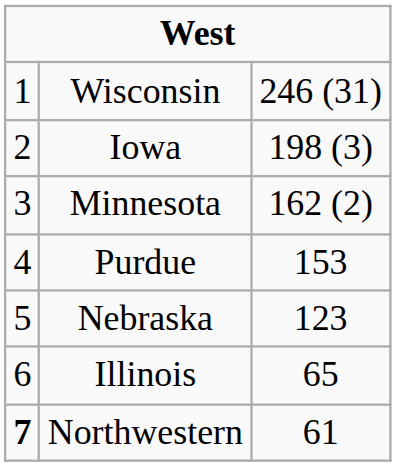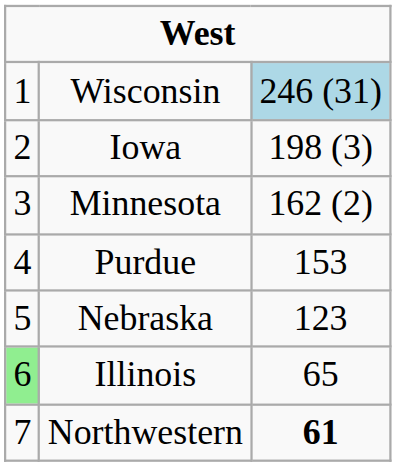(321, 90) no background -> (321, 90) lightblue background
(22, 374) no background -> (22, 374) lightgreen background
(22, 431) bold -> (22, 431) normal
(321, 431) normal -> (321, 431) bold
